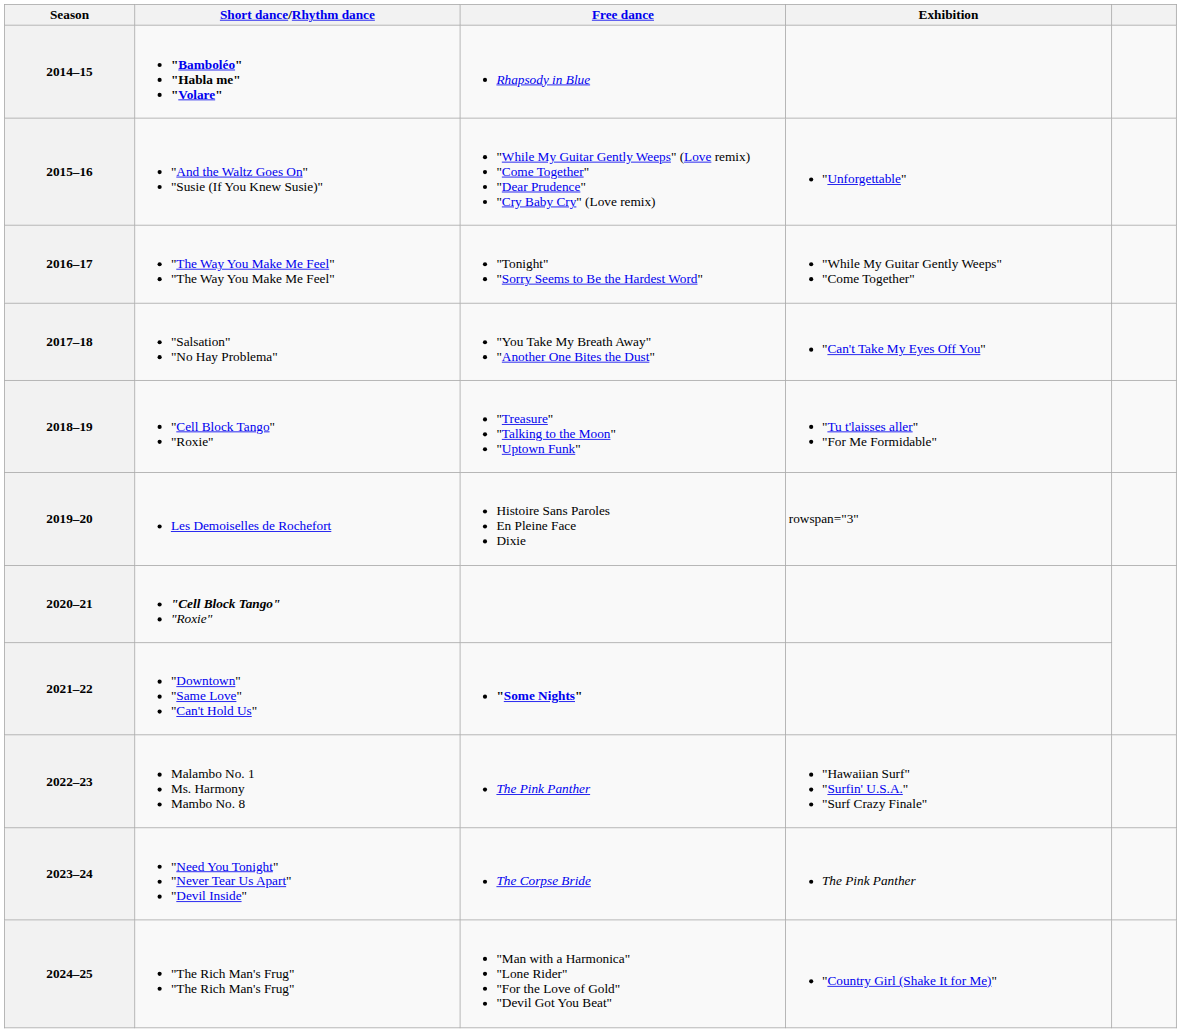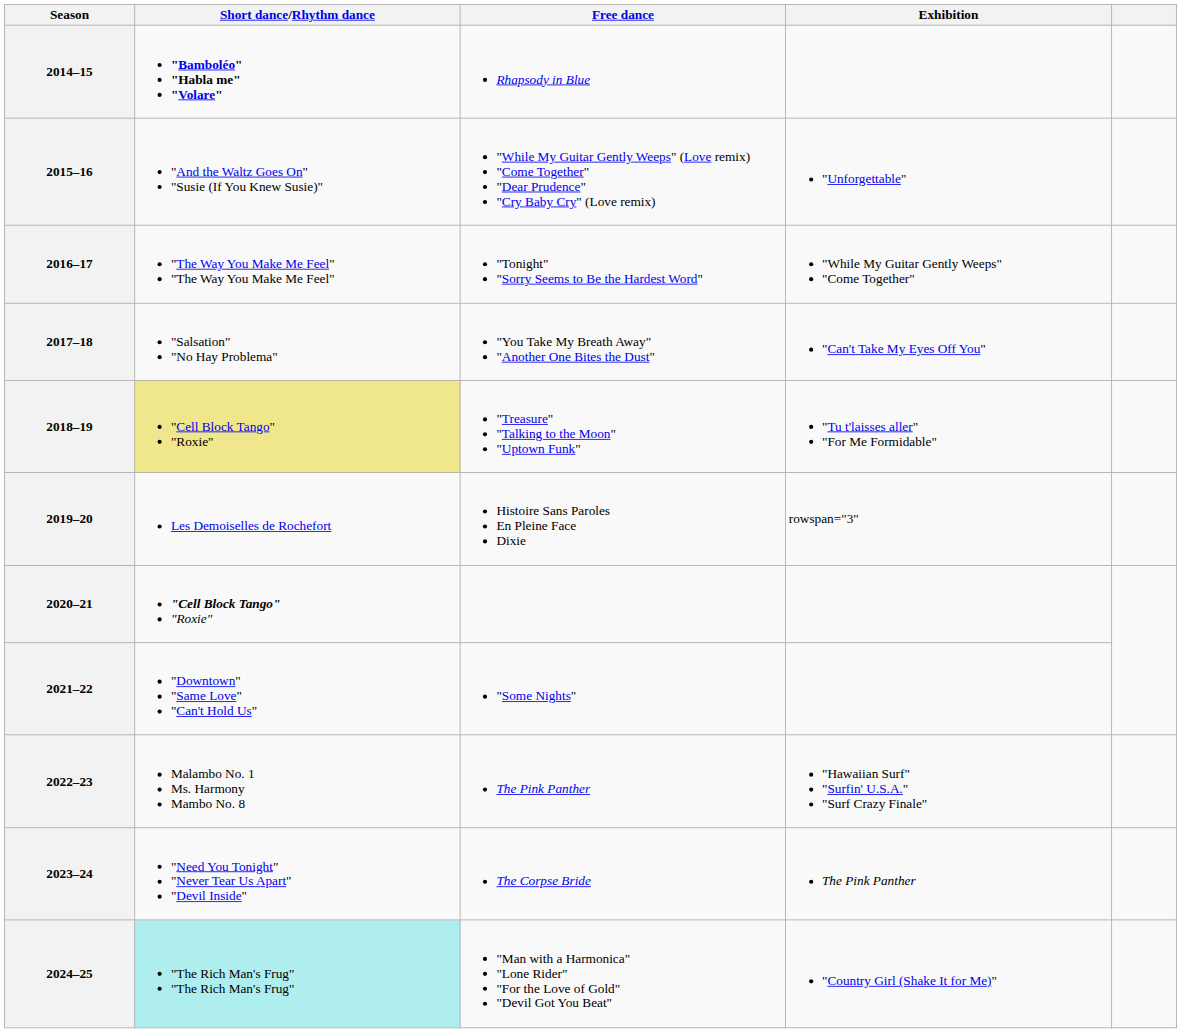(297, 434) no background -> (297, 434) khaki background
(623, 696) bold -> (623, 696) normal
(297, 981) no background -> (297, 981) paleturquoise background
